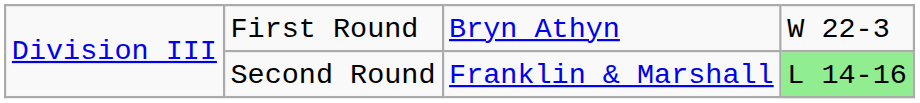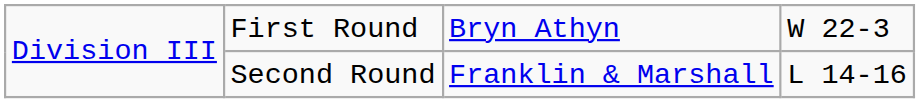(847, 75) lightgreen background -> (847, 75) no background
